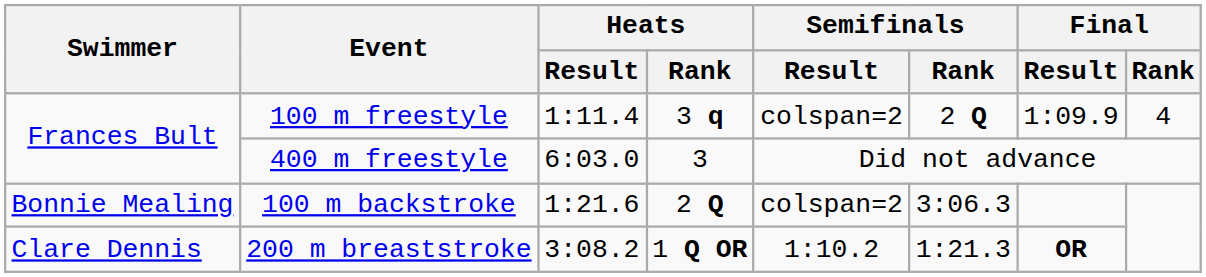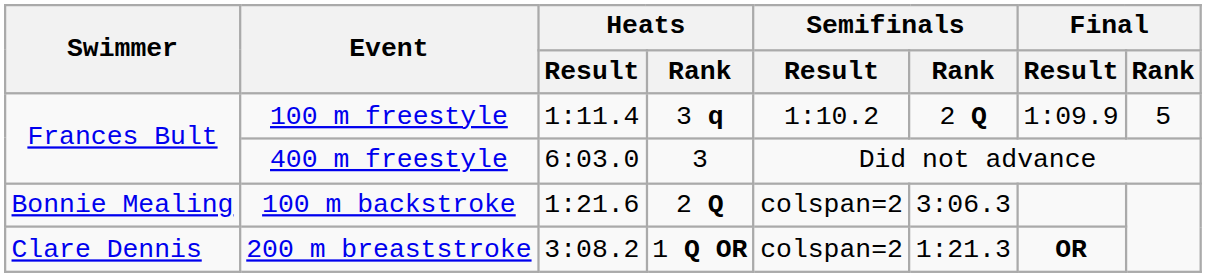(832, 116) colspan=2 -> (832, 116) 1:10.2
(1163, 116) 4 -> (1163, 116) 5
(832, 249) 1:10.2 -> (832, 249) colspan=2
